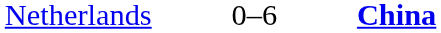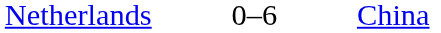(397, 14) bold -> (393, 14) normal
